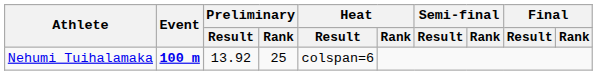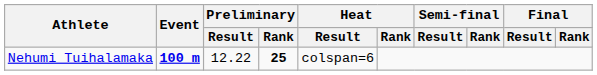(231, 58) 13.92 -> (231, 58) 12.22
(279, 58) normal -> (279, 58) bold
